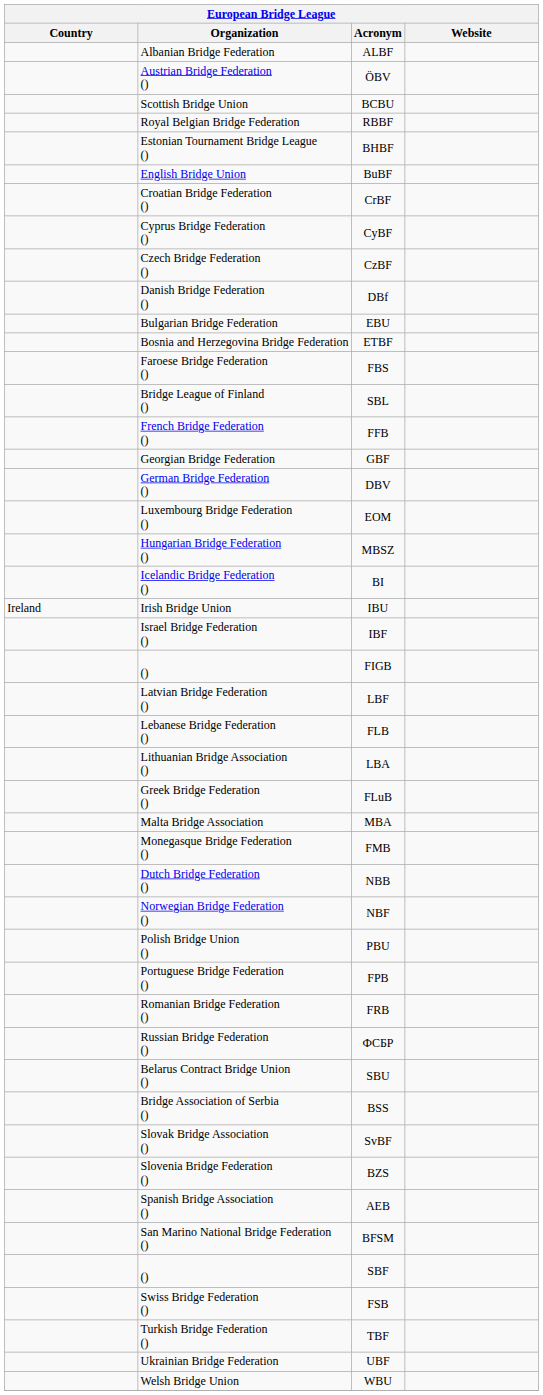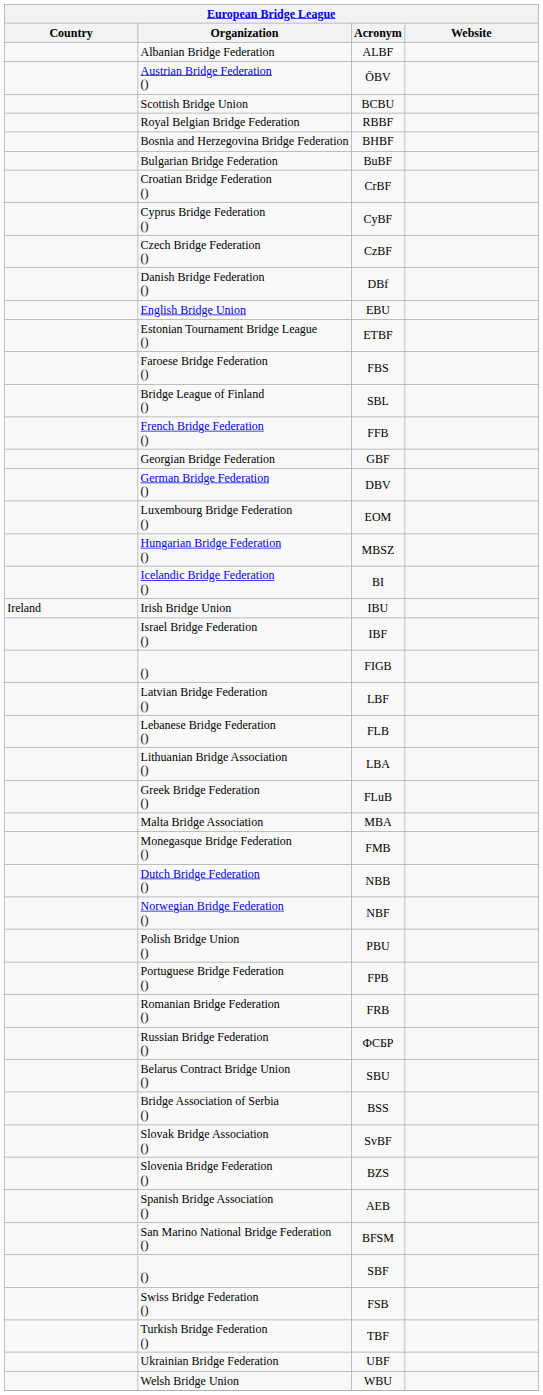(229, 148) Estonian Tournament Bridge League () -> (245, 141) Bosnia and Herzegovina Bridge Federation
(193, 174) English Bridge Union -> (209, 160) Bulgarian Bridge Federation
(209, 323) Bulgarian Bridge Federation -> (193, 309) English Bridge Union
(245, 342) Bosnia and Herzegovina Bridge Federation -> (229, 335) Estonian Tournament Bridge League ()
